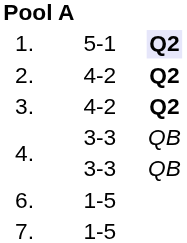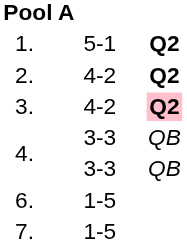(165, 44) lavender background -> (165, 44) no background
(165, 106) no background -> (165, 106) pink background
